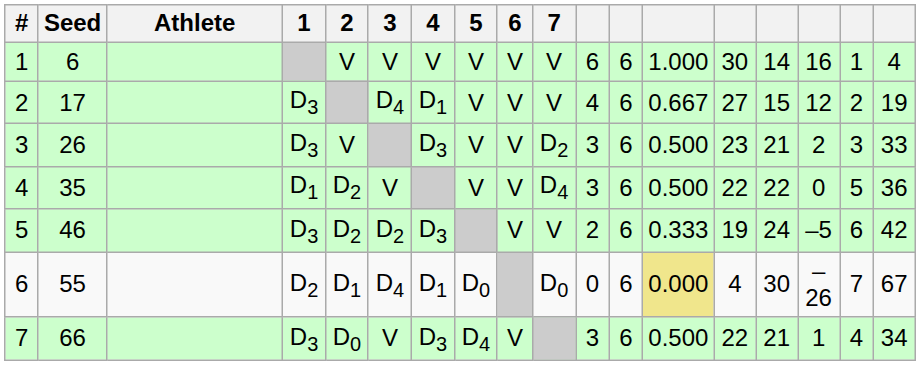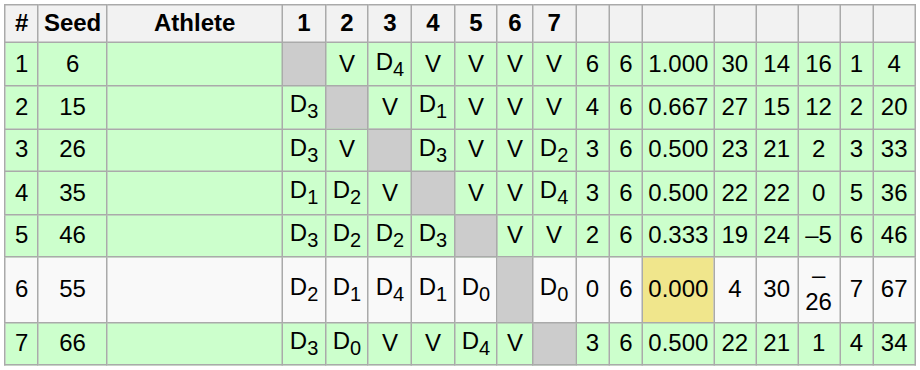(390, 61) V -> (390, 64) D4
(73, 102) 17 -> (73, 106) 15
(390, 102) D4 -> (390, 106) V
(894, 102) 19 -> (894, 106) 20
(894, 230) 42 -> (894, 235) 46
(433, 339) D3 -> (433, 343) V
